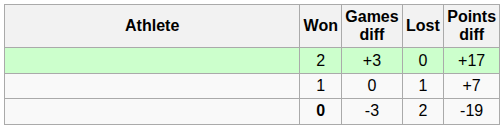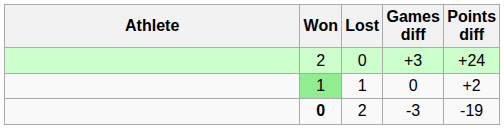columns swapped: (423, 26) <-> (372, 26)
(472, 60) +17 -> (472, 60) +24
(321, 85) no background -> (321, 85) lightgreen background
(472, 85) +7 -> (472, 85) +2
